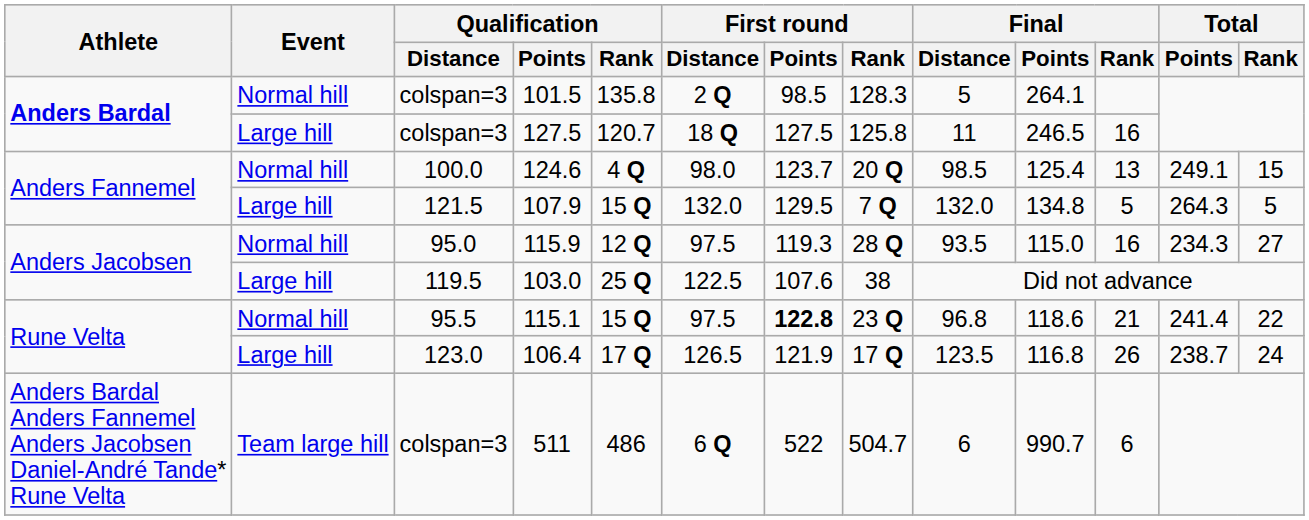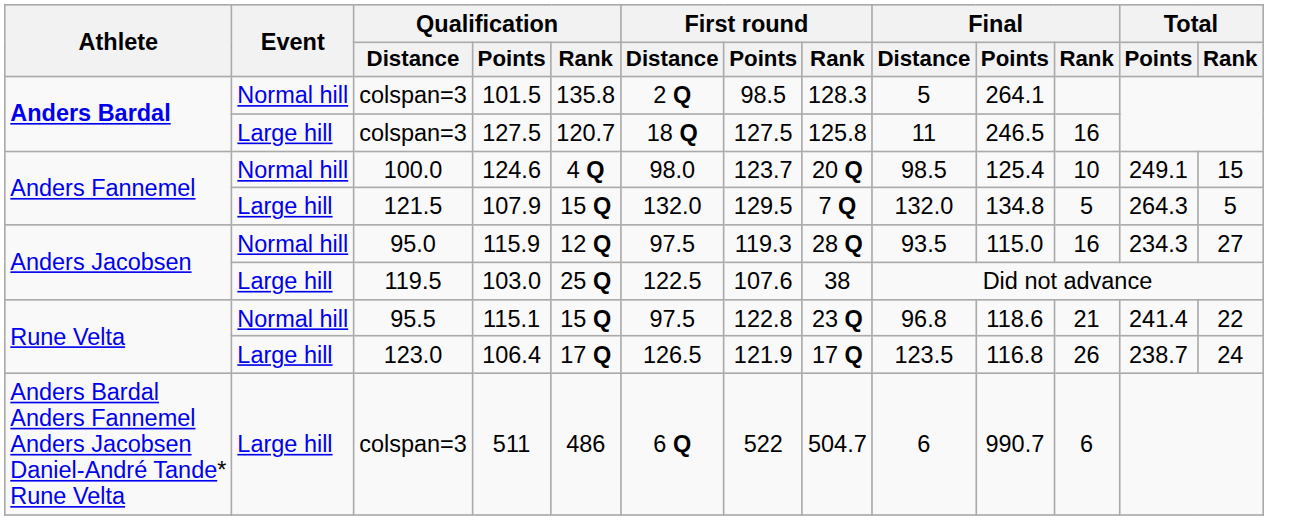(1127, 170) 13 -> (1087, 170) 10
(804, 318) bold -> (763, 318) normal
(313, 445) Team large hill -> (285, 445) Large hill
